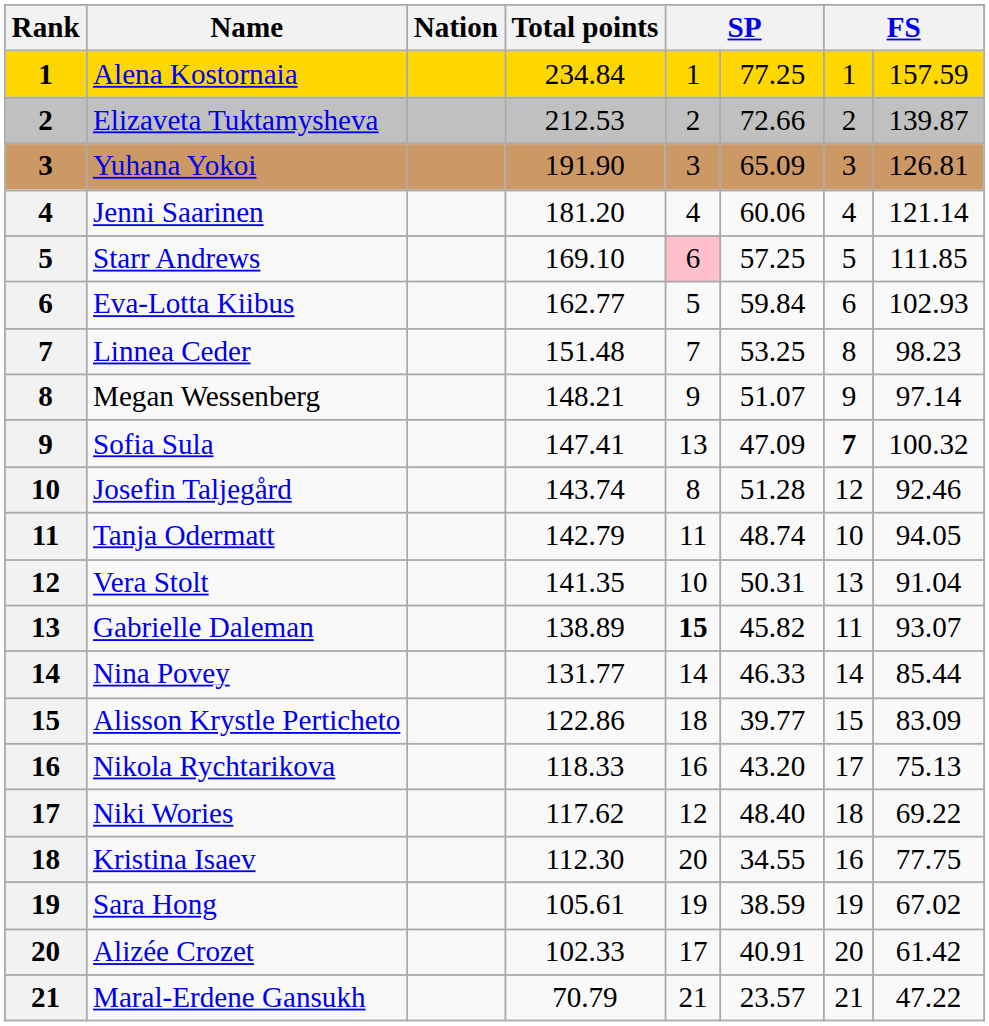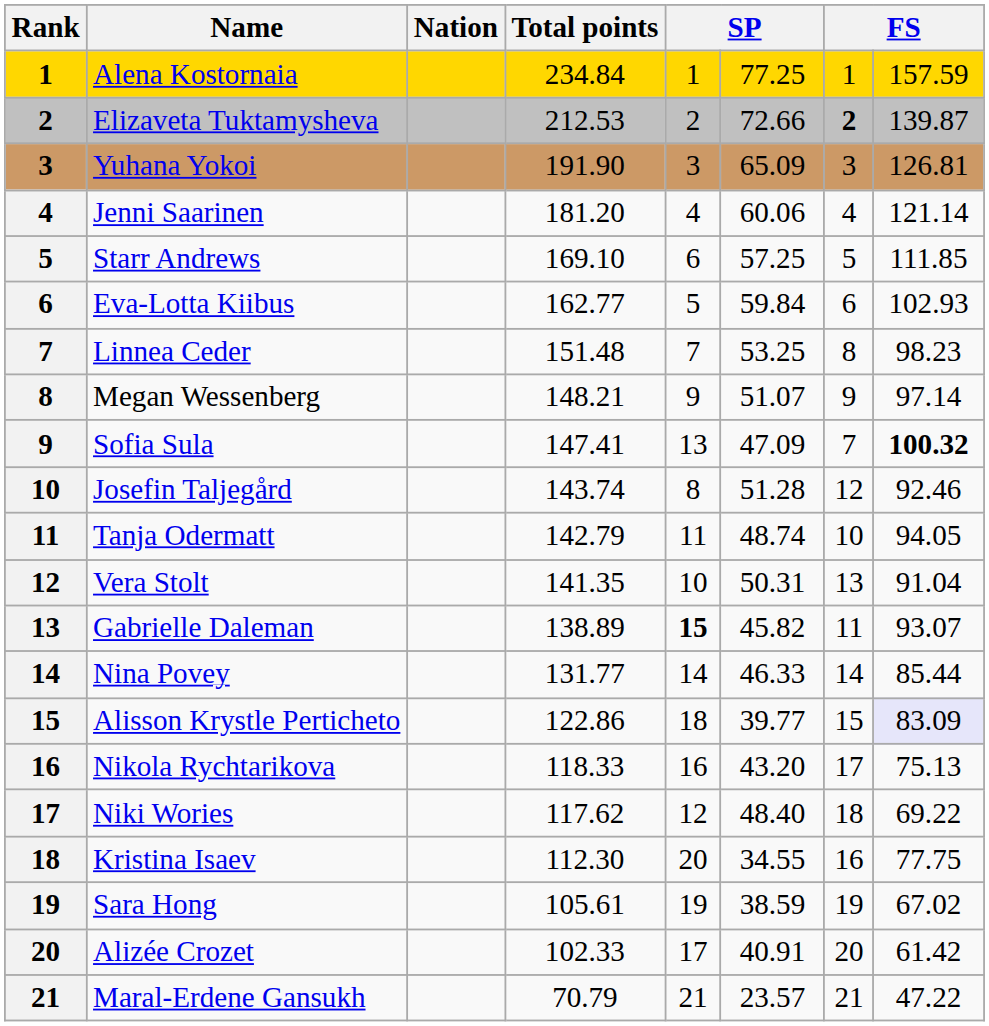(849, 119) normal -> (849, 119) bold
(693, 258) pink background -> (693, 258) no background
(849, 443) bold -> (849, 443) normal
(929, 443) normal -> (929, 443) bold
(929, 720) no background -> (929, 720) lavender background
